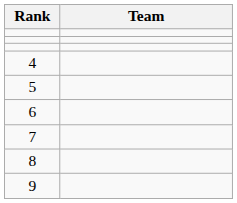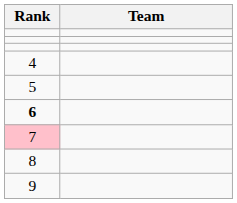(32, 112) normal -> (32, 112) bold
(32, 136) no background -> (32, 136) pink background
